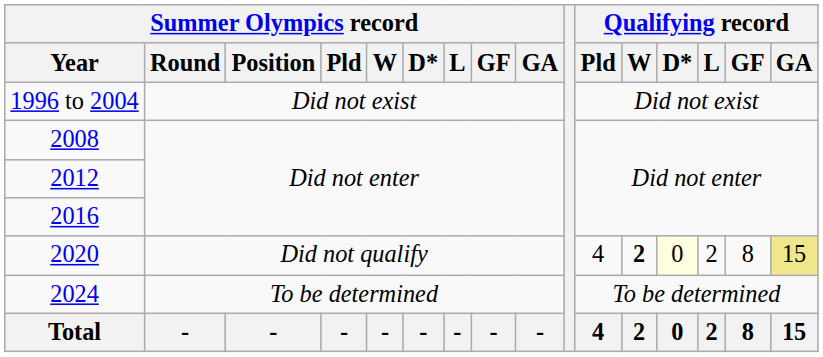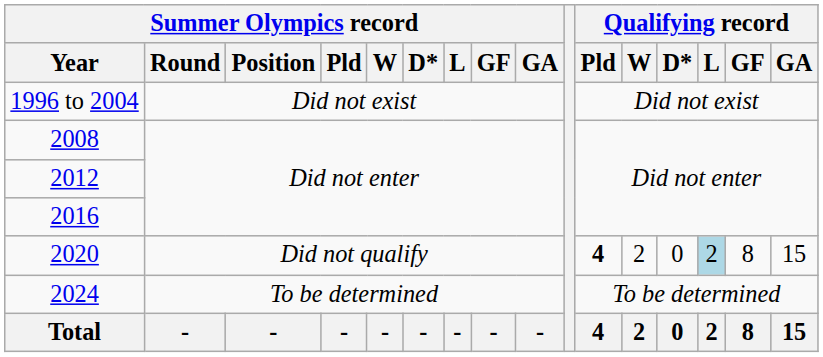(598, 255) normal -> (598, 255) bold
(639, 255) bold -> (639, 255) normal
(677, 255) lightyellow background -> (677, 255) no background
(712, 255) no background -> (712, 255) lightblue background
(794, 255) khaki background -> (794, 255) no background
